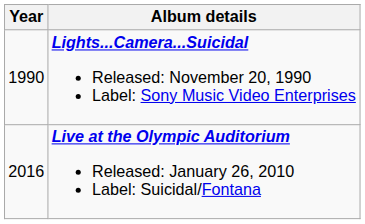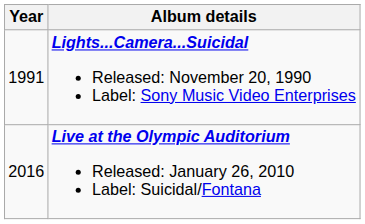(26, 77) 1990 -> (26, 77) 1991
